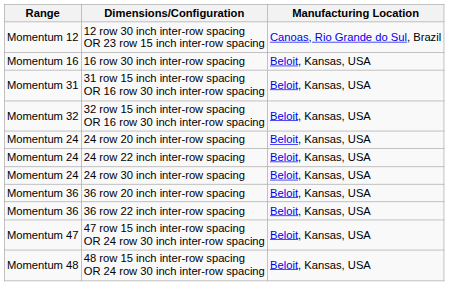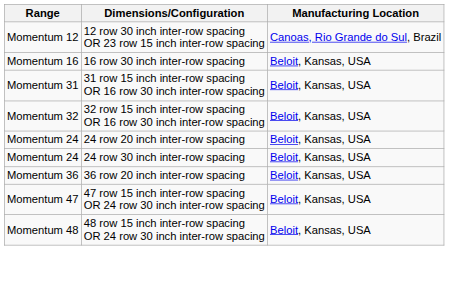- row: (164, 157)
- row: (164, 211)
